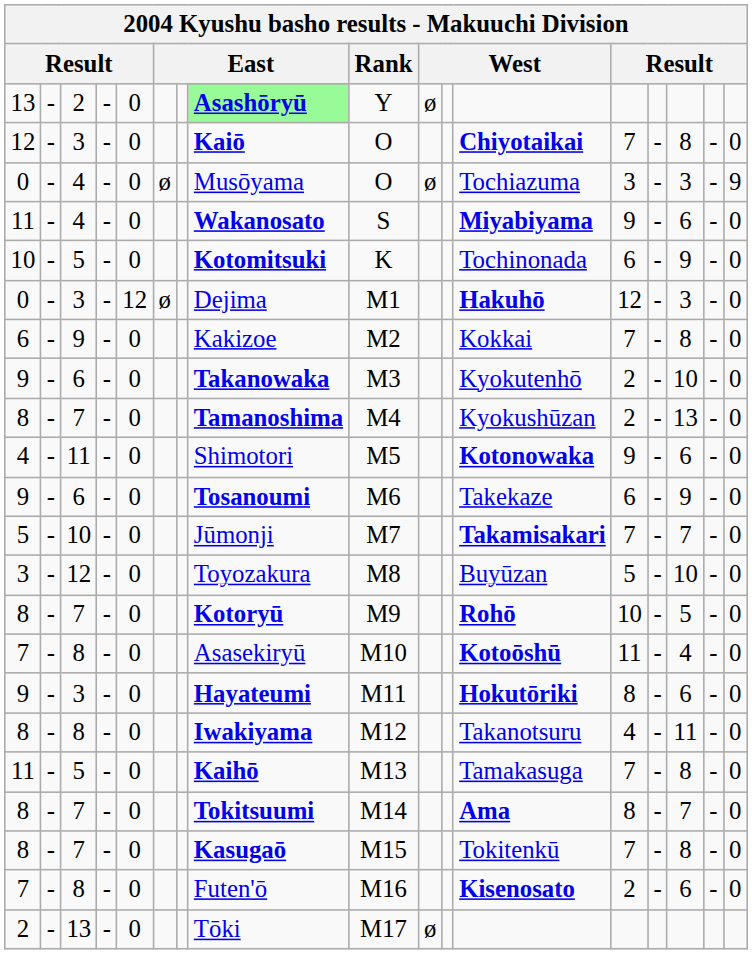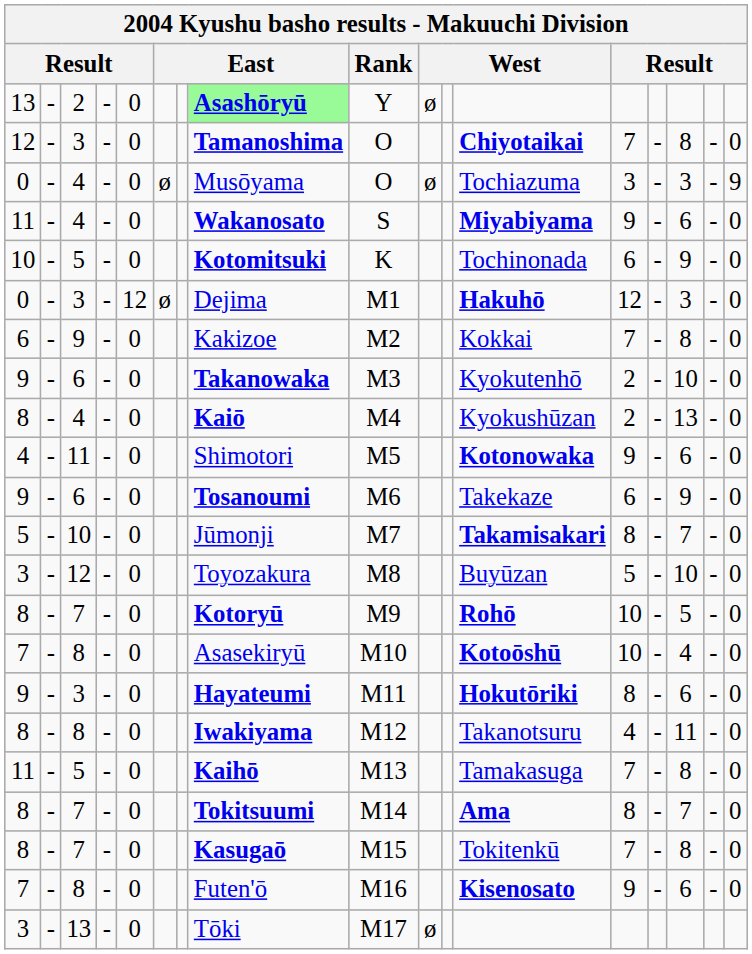(219, 142) Kaiō -> (268, 142) Tamanoshima
(79, 417) 7 -> (79, 417) 4
(268, 417) Tamanoshima -> (219, 417) Kaiō
(630, 535) 7 -> (630, 535) 8
(630, 653) 11 -> (630, 653) 10
(630, 889) 2 -> (630, 889) 9
(23, 928) 2 -> (23, 928) 3
